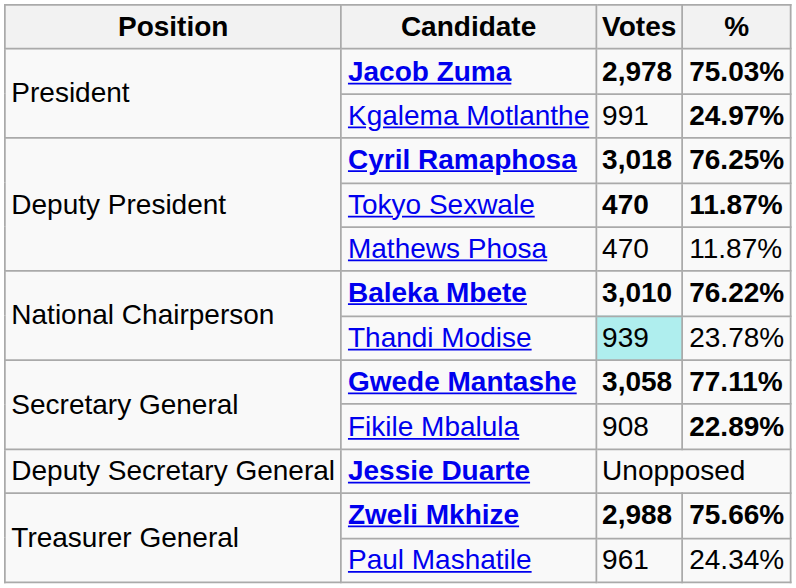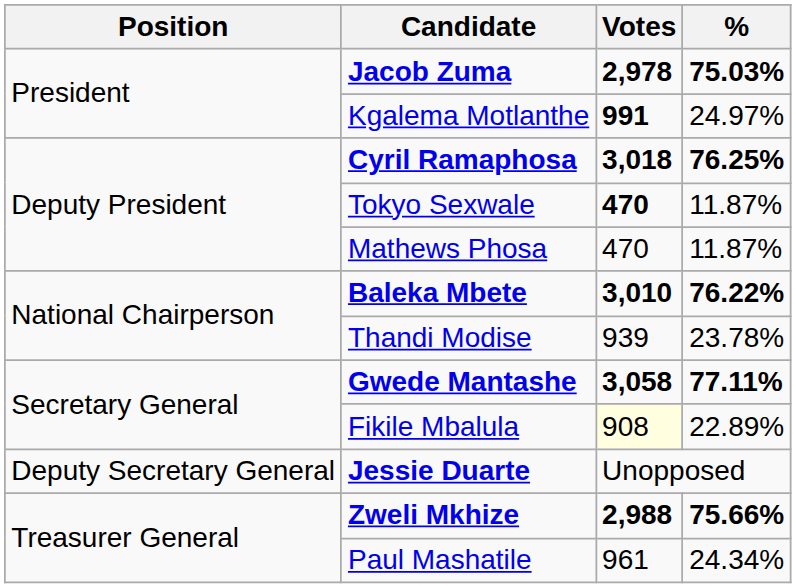(625, 115) normal -> (625, 115) bold
(737, 115) bold -> (737, 115) normal
(736, 204) bold -> (736, 204) normal
(625, 337) paleturquoise background -> (625, 337) no background
(625, 426) no background -> (625, 426) lightyellow background
(737, 426) bold -> (737, 426) normal
